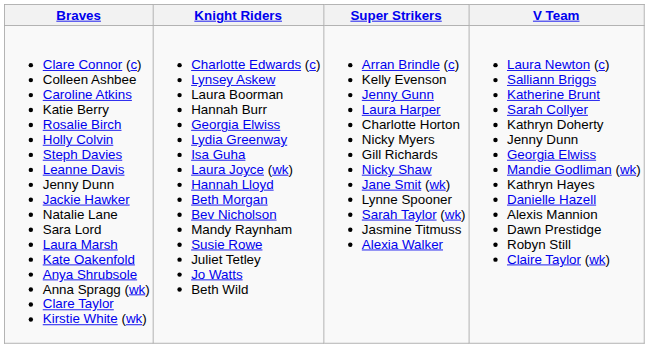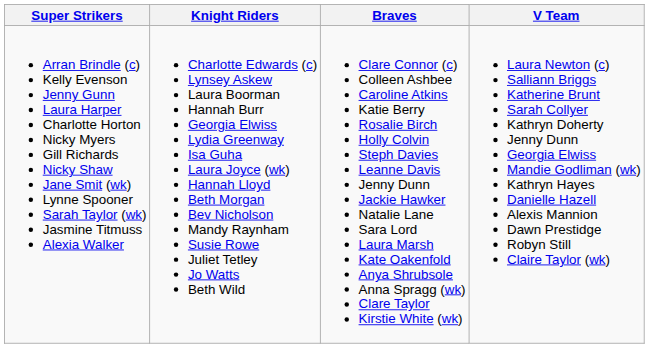columns swapped: (79, 15) <-> (396, 15)
